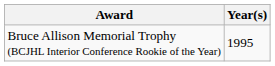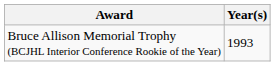(240, 43) 1995 -> (240, 43) 1993
